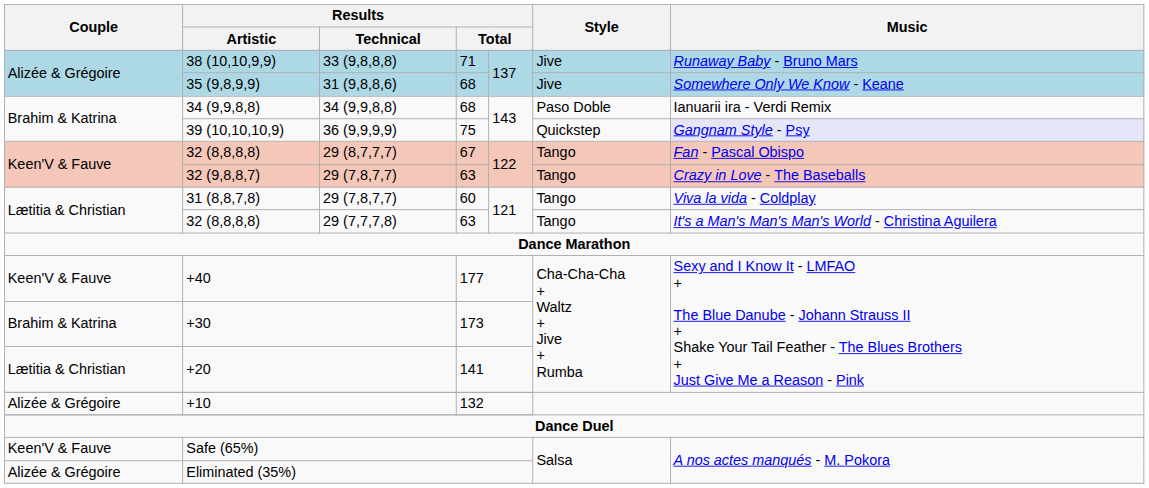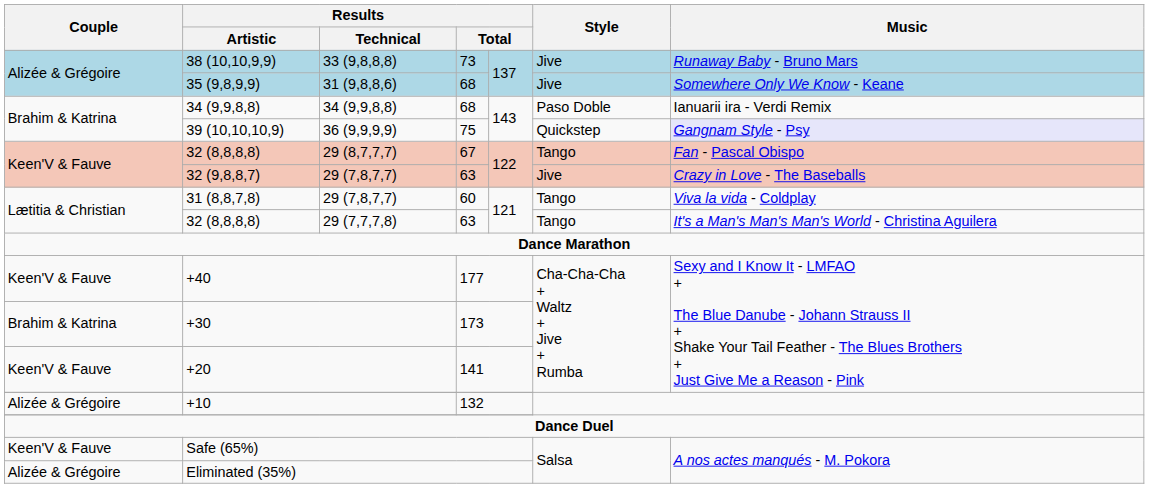(468, 61) 71 -> (468, 61) 73
(556, 175) Tango -> (549, 175) Jive
(67, 369) Lætitia & Christian -> (60, 369) Keen'V & Fauve
